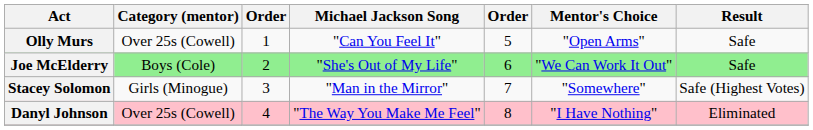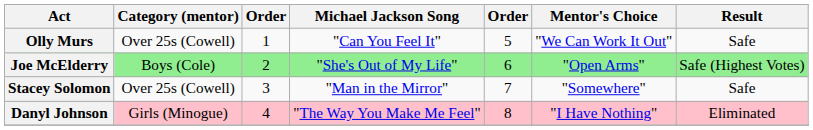(604, 40) "Open Arms" -> (604, 40) "We Can Work It Out"
(604, 64) "We Can Work It Out" -> (604, 64) "Open Arms"
(742, 64) Safe -> (742, 64) Safe (Highest Votes)
(178, 88) Girls (Minogue) -> (178, 88) Over 25s (Cowell)
(742, 88) Safe (Highest Votes) -> (742, 88) Safe
(178, 112) Over 25s (Cowell) -> (178, 112) Girls (Minogue)
